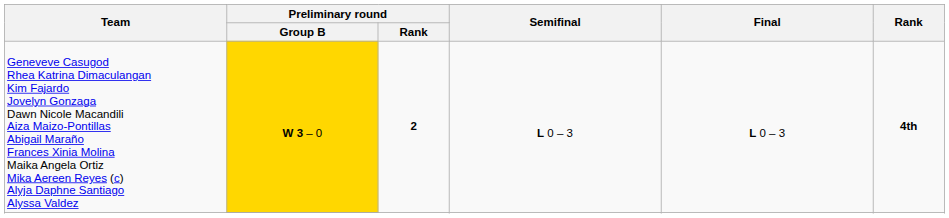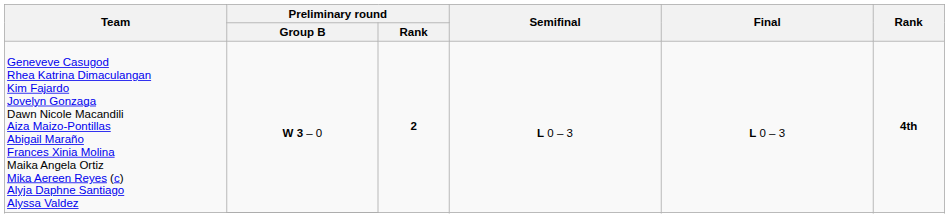(302, 133) gold background -> (302, 133) no background
